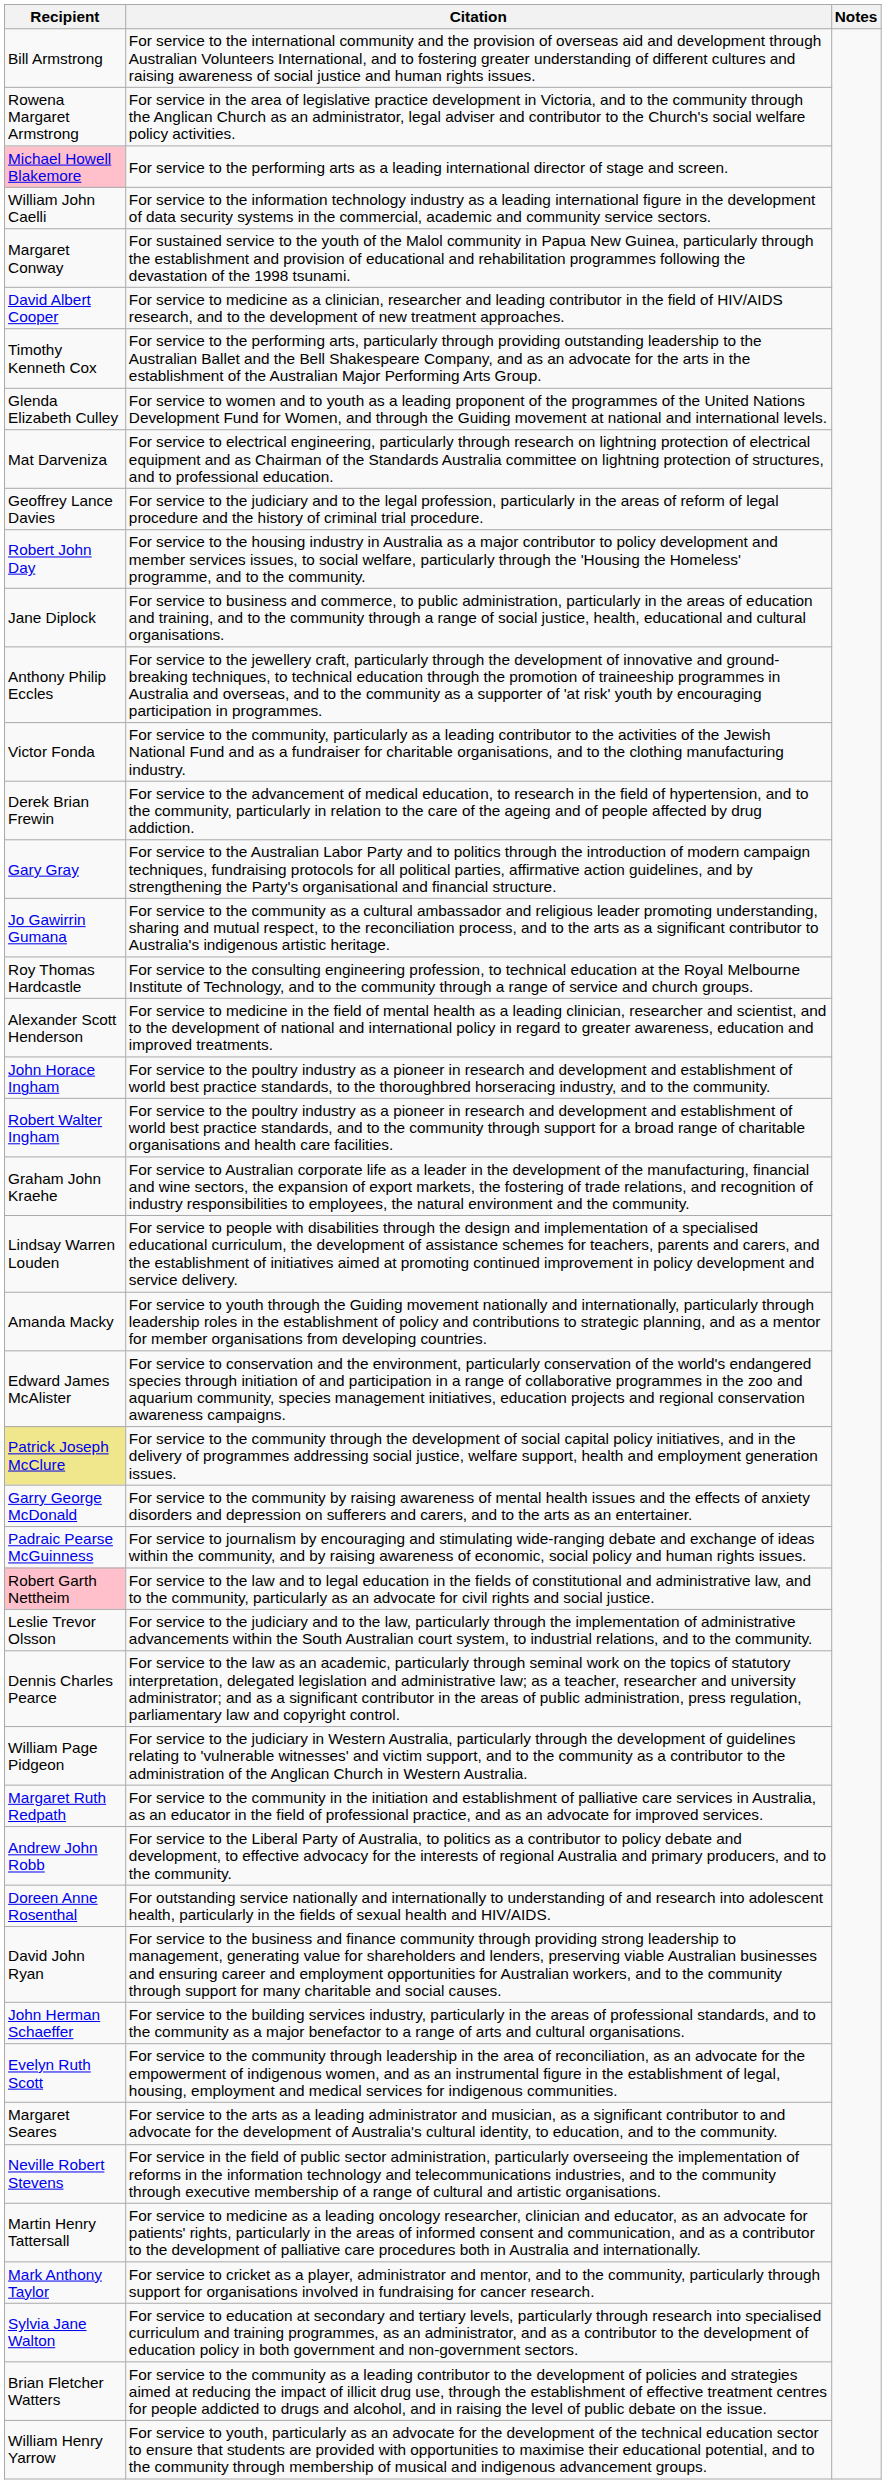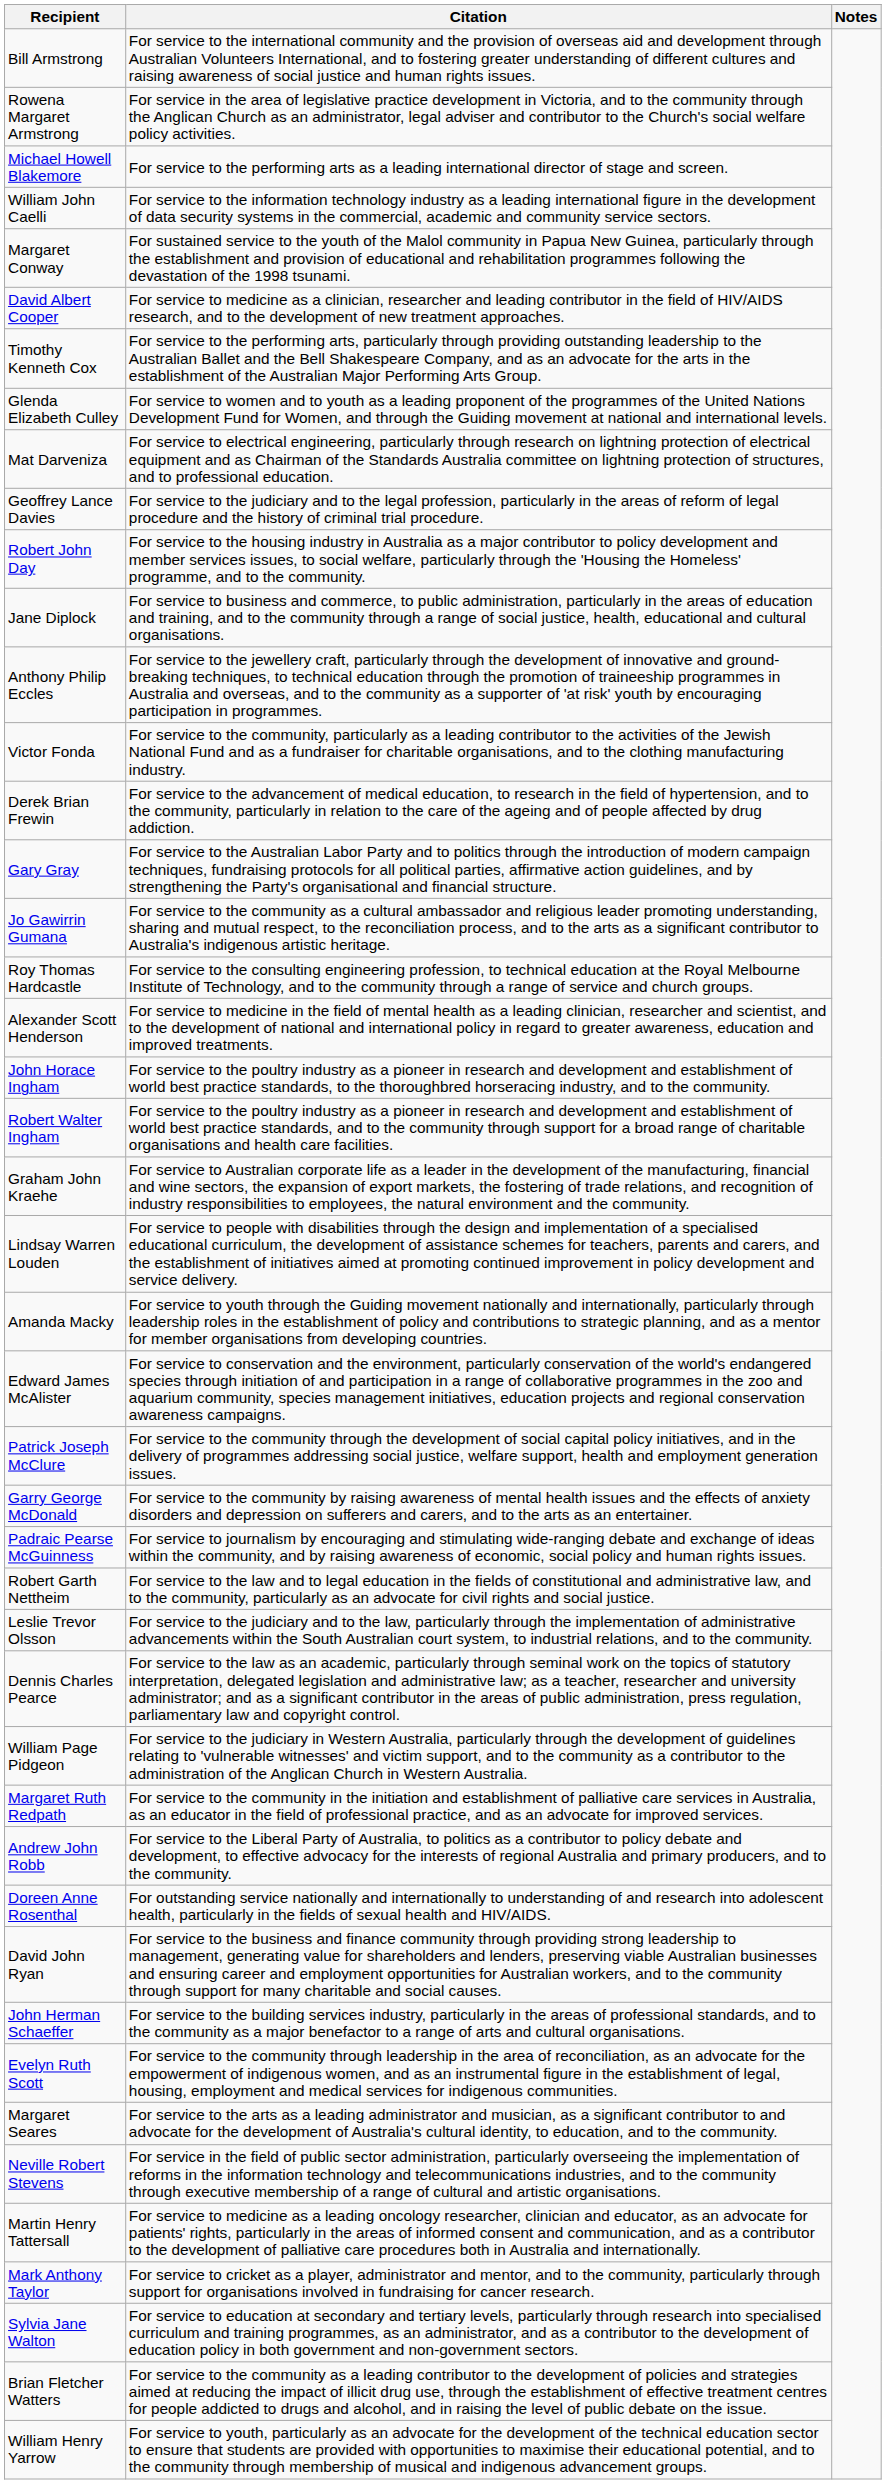(60, 167) pink background -> (60, 167) no background
(58, 1456) khaki background -> (58, 1456) no background
(52, 1589) pink background -> (52, 1589) no background
